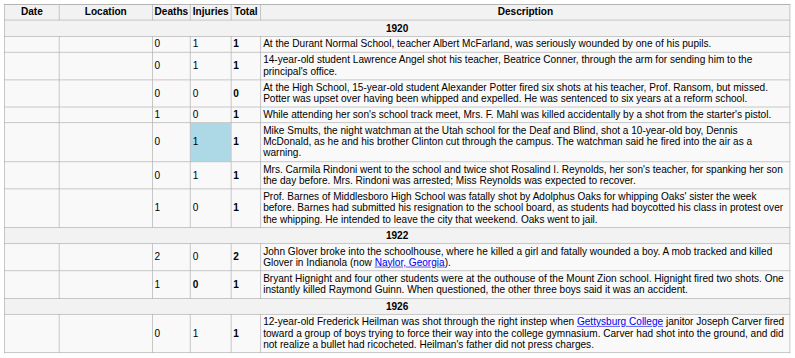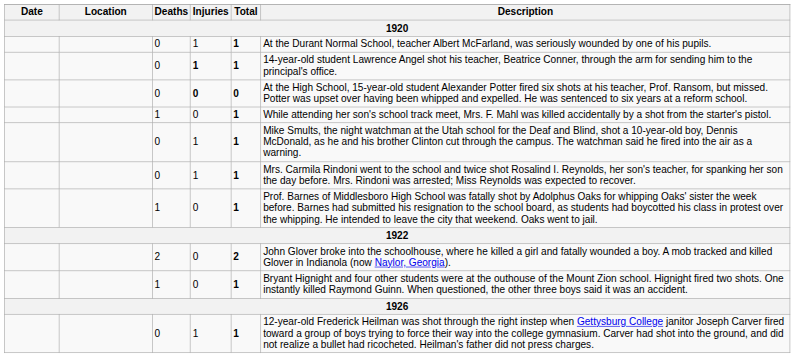(196, 66) normal -> (196, 66) bold
(196, 93) normal -> (196, 93) bold
(196, 142) lightblue background -> (196, 142) no background
(196, 284) bold -> (196, 284) normal
